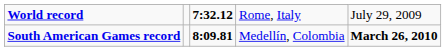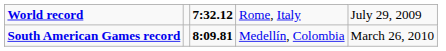(394, 35) bold -> (392, 35) normal
